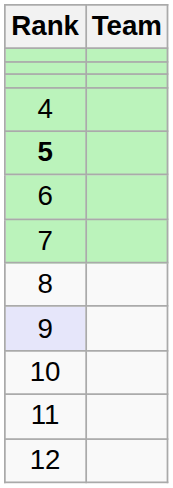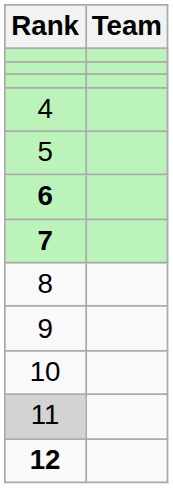(45, 152) bold -> (45, 152) normal
(45, 196) normal -> (45, 196) bold
(45, 240) normal -> (45, 240) bold
(45, 328) lavender background -> (45, 328) no background
(45, 415) no background -> (45, 415) lightgrey background
(45, 459) normal -> (45, 459) bold
